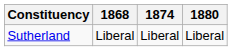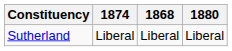columns swapped: (115, 14) <-> (160, 14)
